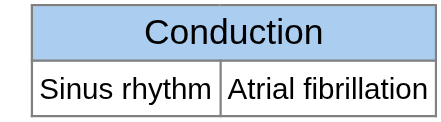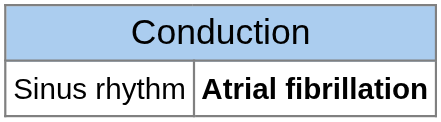(328, 89) normal -> (315, 87) bold
